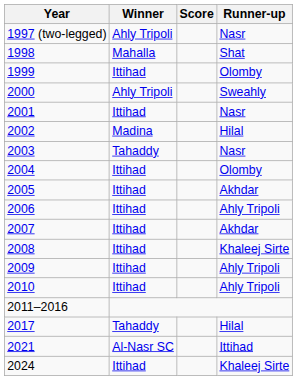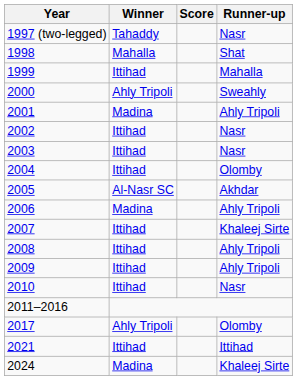(142, 33) Ahly Tripoli -> (136, 33) Tahaddy
(241, 72) Olomby -> (241, 72) Mahalla
(129, 111) Ittihad -> (132, 111) Madina
(232, 111) Nasr -> (250, 111) Ahly Tripoli
(132, 131) Madina -> (129, 131) Ittihad
(231, 131) Hilal -> (232, 131) Nasr
(136, 151) Tahaddy -> (129, 151) Ittihad
(129, 190) Ittihad -> (143, 190) Al-Nasr SC
(129, 209) Ittihad -> (132, 209) Madina
(239, 229) Akhdar -> (254, 229) Khaleej Sirte
(254, 248) Khaleej Sirte -> (250, 248) Ahly Tripoli
(250, 287) Ahly Tripoli -> (232, 287) Nasr
(136, 326) Tahaddy -> (142, 326) Ahly Tripoli
(231, 326) Hilal -> (241, 326) Olomby
(143, 346) Al-Nasr SC -> (129, 346) Ittihad
(129, 365) Ittihad -> (132, 365) Madina
